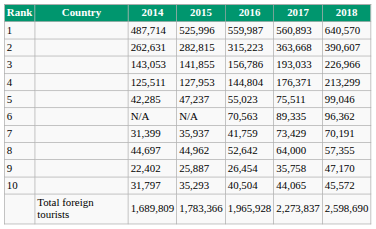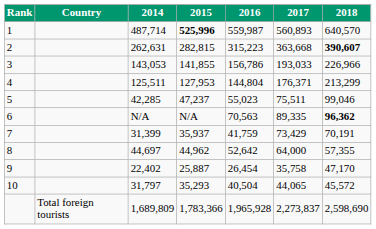(197, 30) normal -> (197, 30) bold
(343, 47) normal -> (343, 47) bold
(340, 116) normal -> (340, 116) bold
